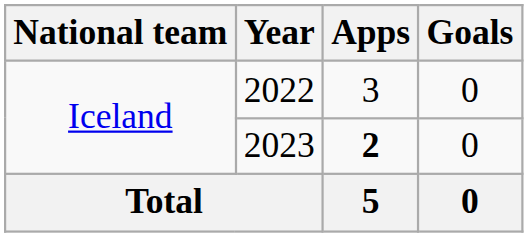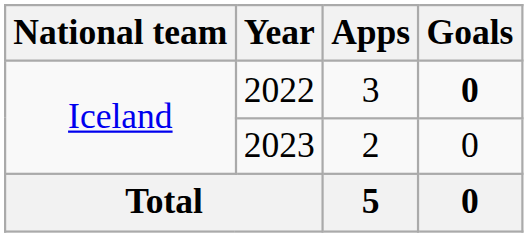(470, 88) normal -> (470, 88) bold
(371, 145) bold -> (371, 145) normal
